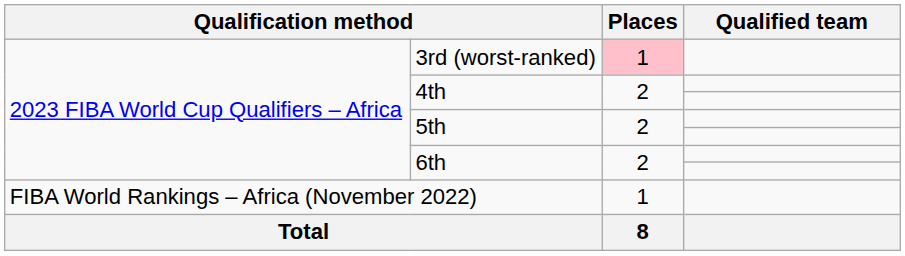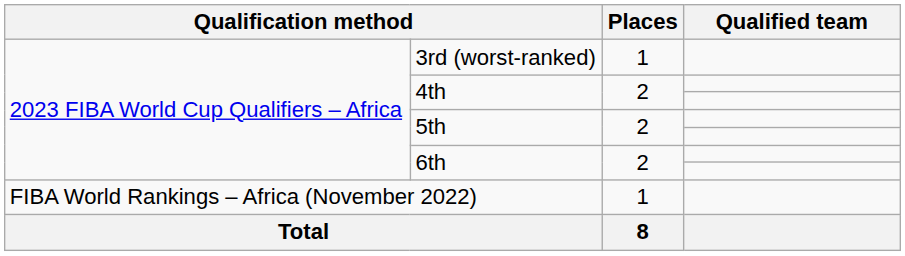(643, 57) pink background -> (643, 57) no background
